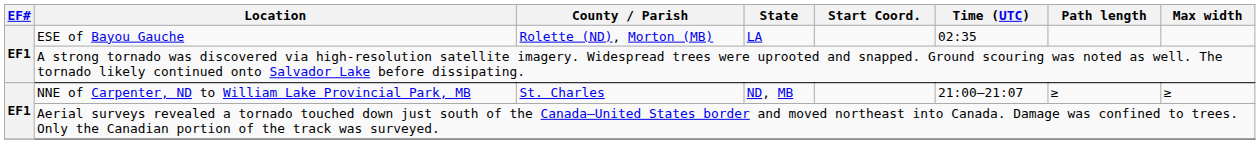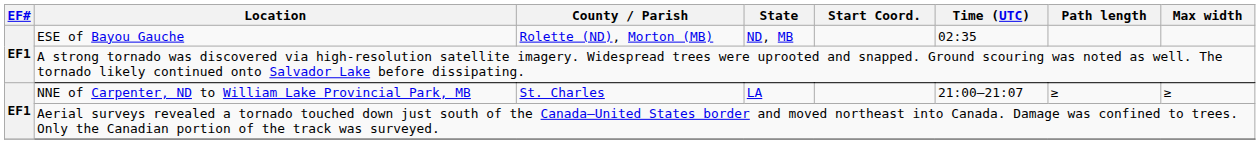(755, 36) LA -> (770, 36) ND, MB
(770, 93) ND, MB -> (755, 93) LA
